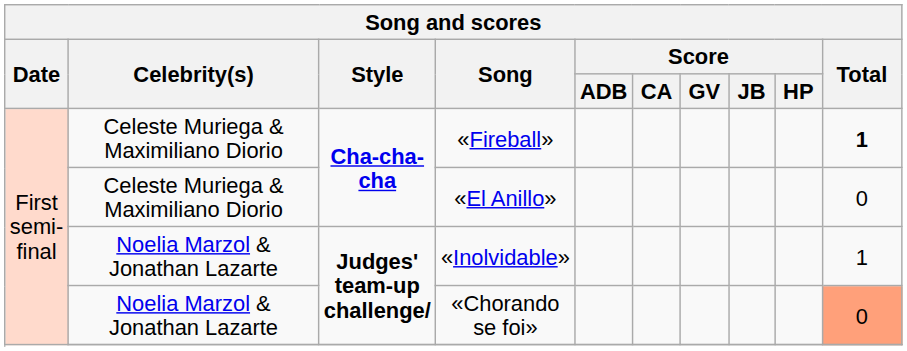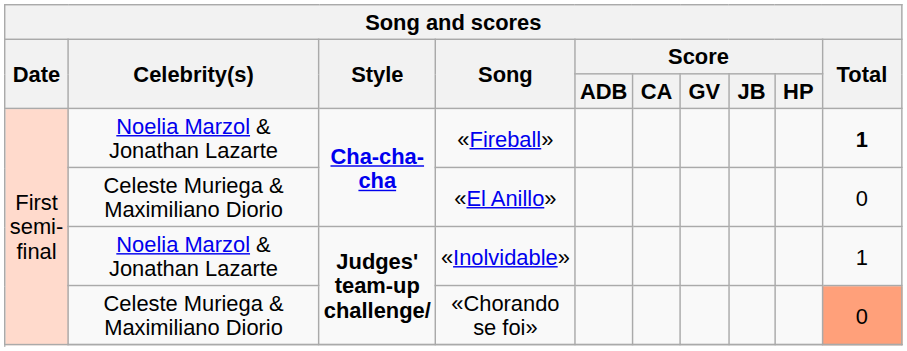(194, 138) Celeste Muriega & Maximiliano Diorio -> (194, 138) Noelia Marzol & Jonathan Lazarte
(194, 316) Noelia Marzol & Jonathan Lazarte -> (194, 316) Celeste Muriega & Maximiliano Diorio
